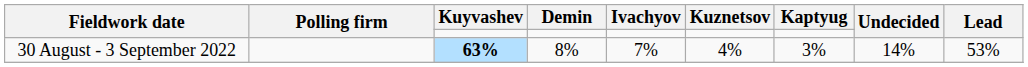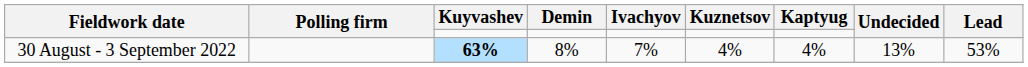(814, 50) 3% -> (814, 50) 4%
(899, 50) 14% -> (899, 50) 13%
